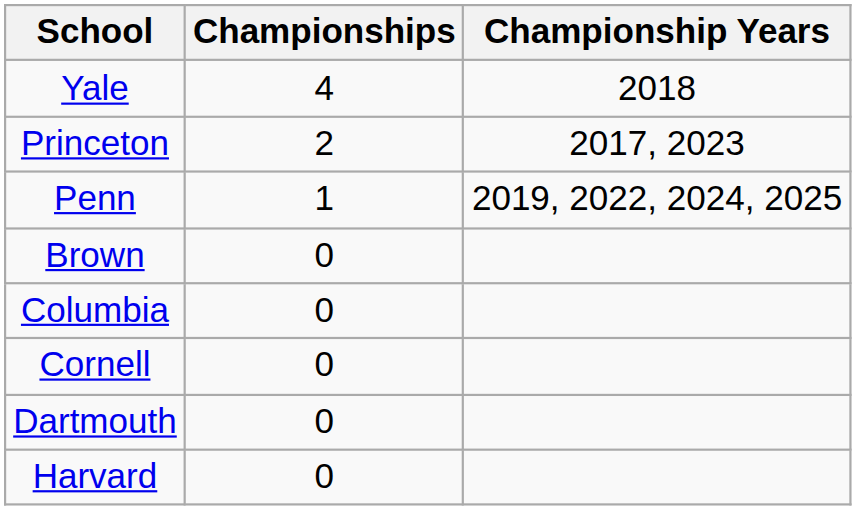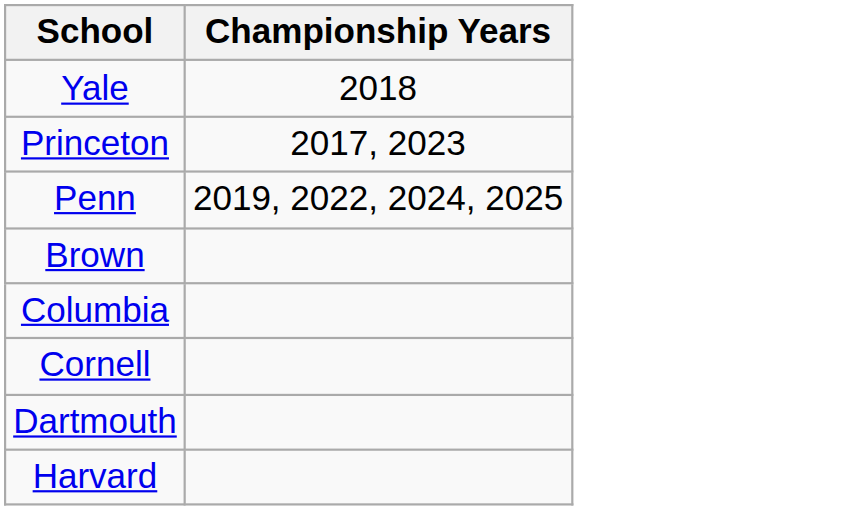- column: (324, 32)
